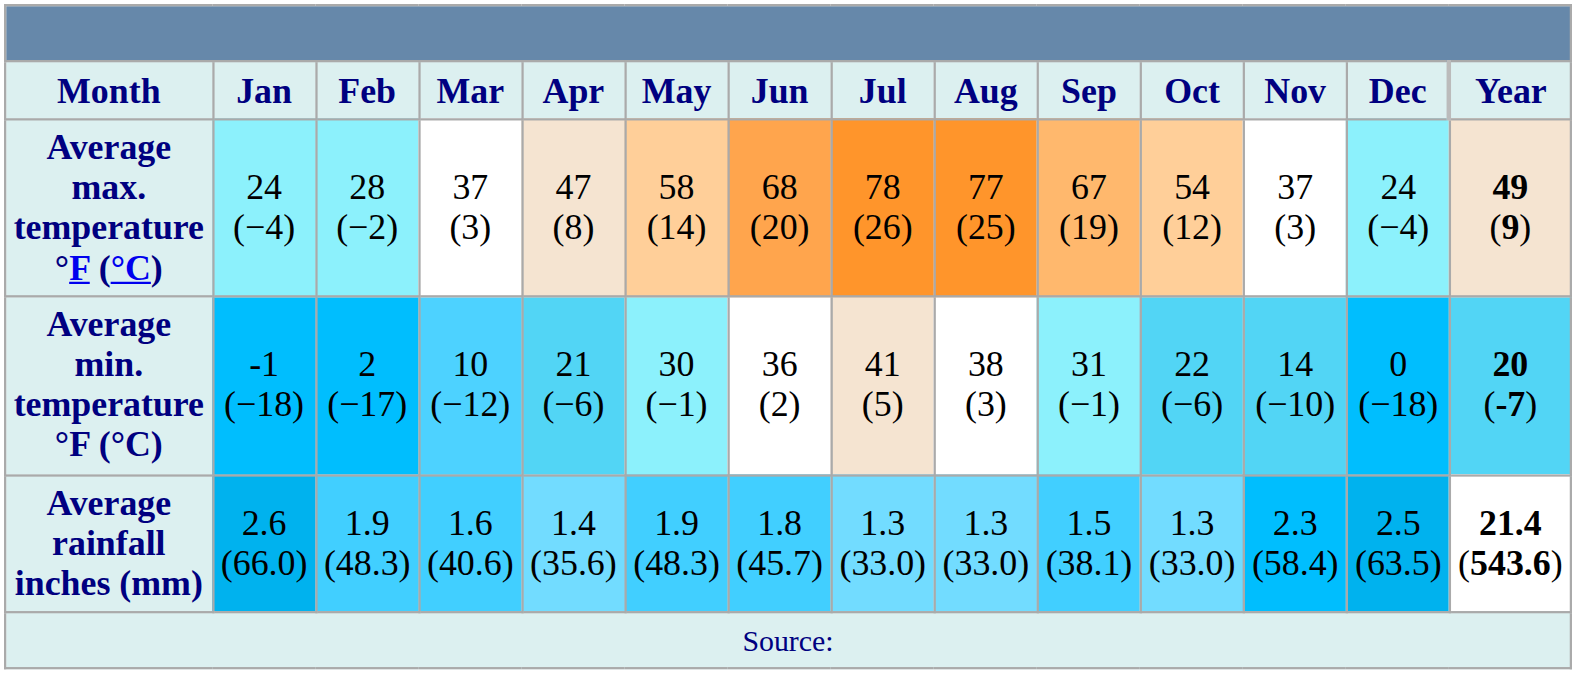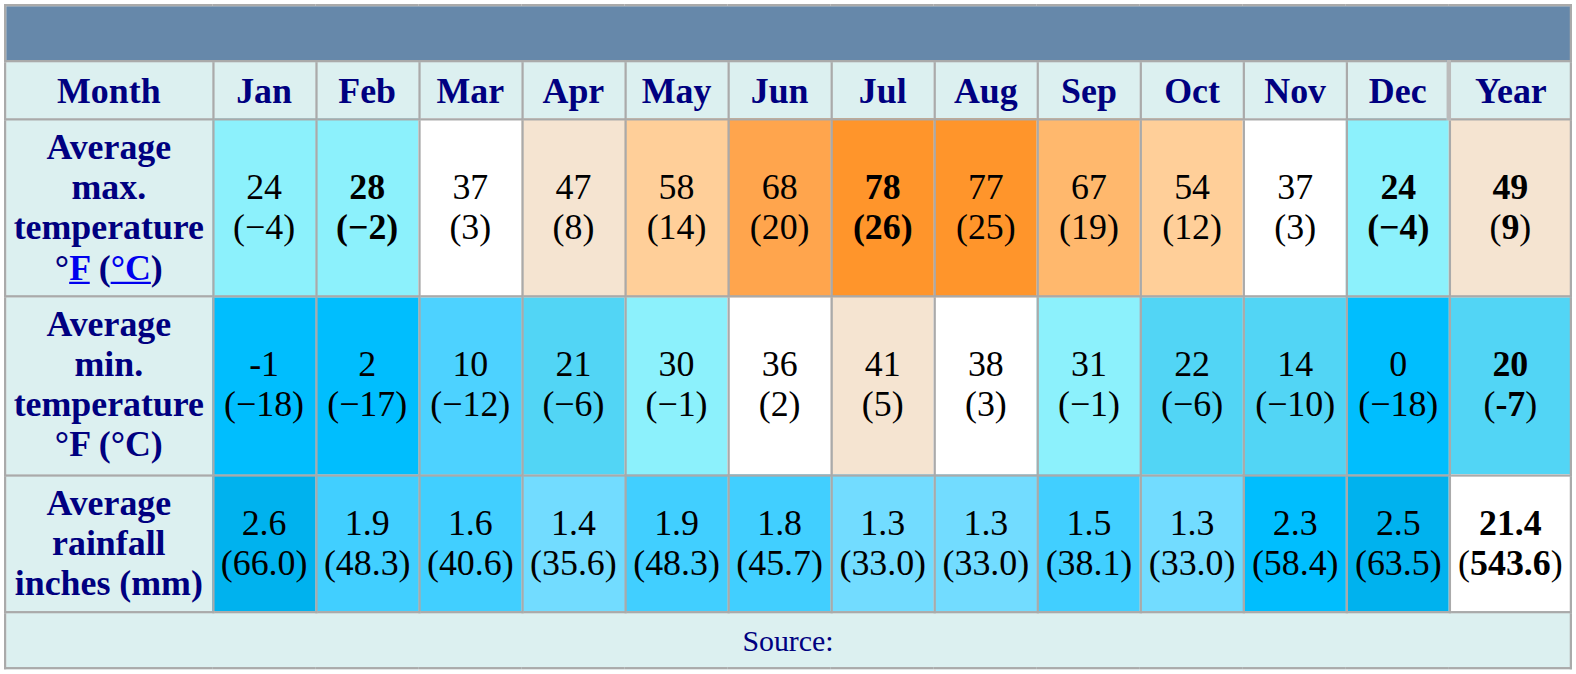(367, 207) normal -> (367, 207) bold
(883, 207) normal -> (883, 207) bold
(1398, 207) normal -> (1398, 207) bold
